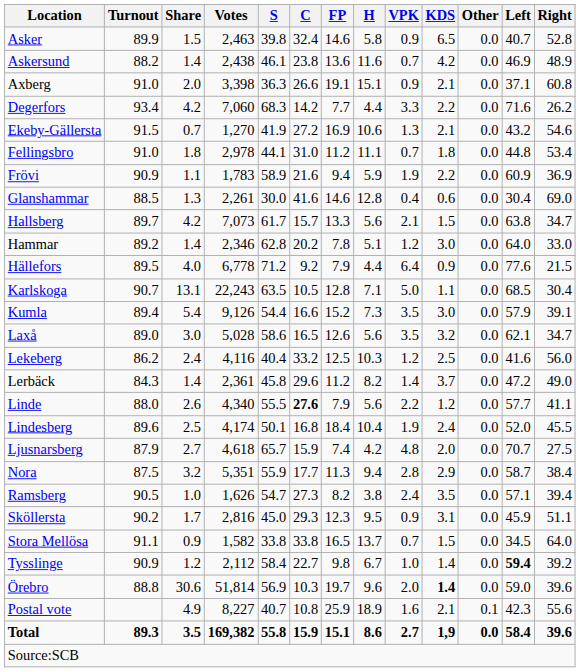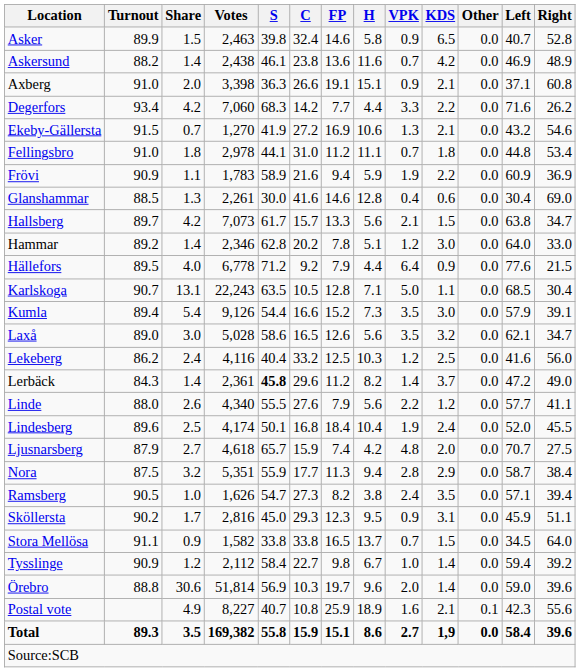(274, 381) normal -> (274, 381) bold
(306, 404) bold -> (306, 404) normal
(518, 564) bold -> (518, 564) normal
(446, 586) bold -> (446, 586) normal
